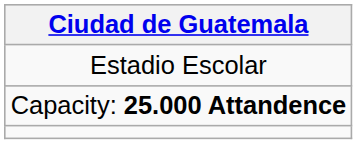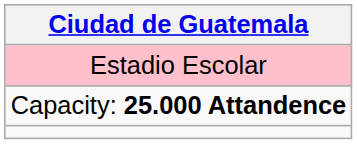(178, 65) no background -> (178, 65) pink background
